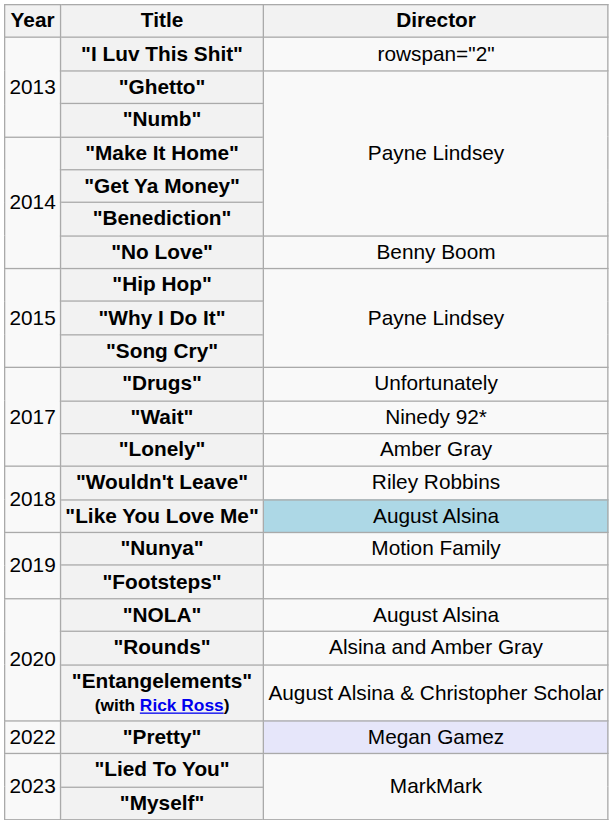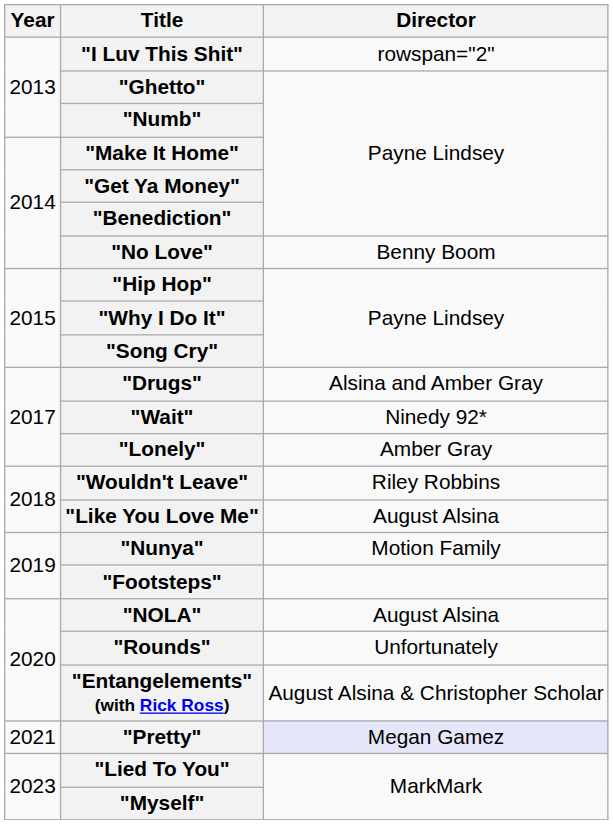(436, 383) Unfortunately -> (436, 383) Alsina and Amber Gray
(436, 515) lightblue background -> (436, 515) no background
(436, 647) Alsina and Amber Gray -> (436, 647) Unfortunately
(33, 737) 2022 -> (33, 737) 2021
